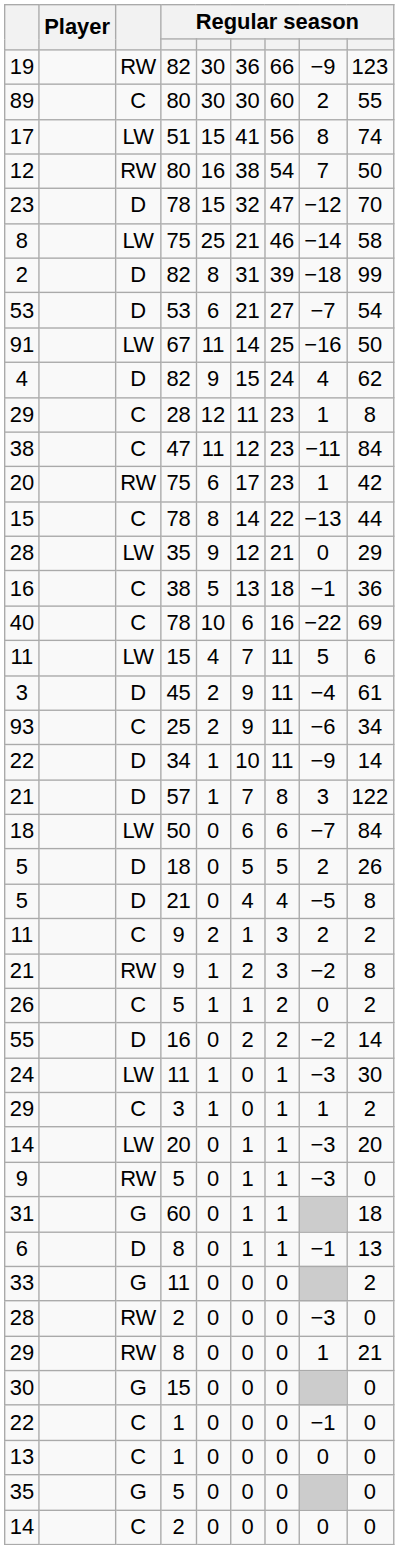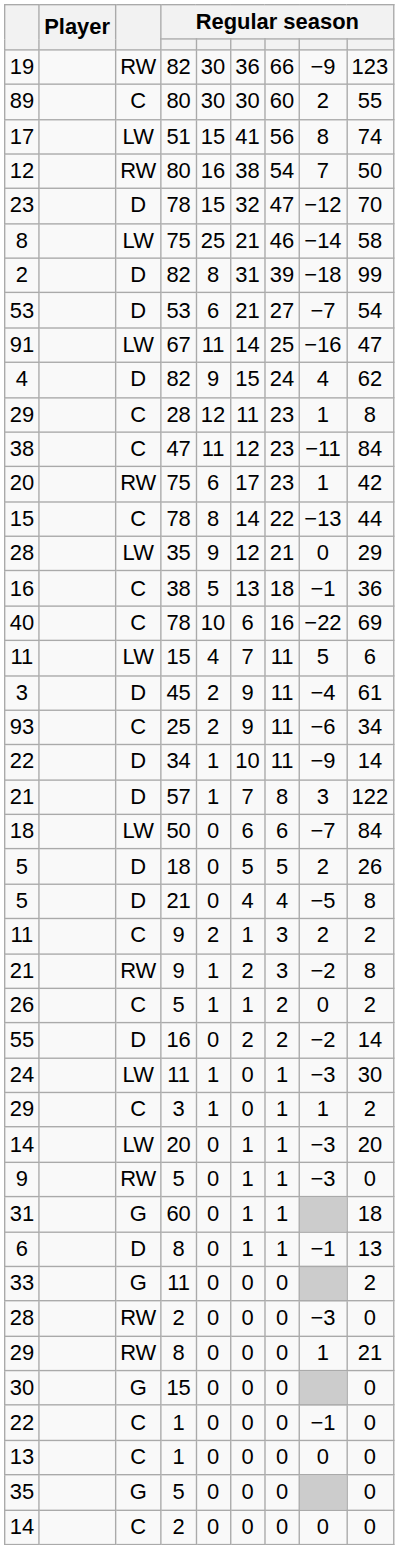(370, 344) 50 -> (370, 344) 47
